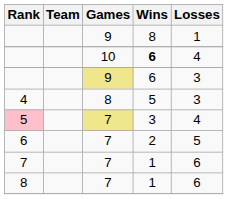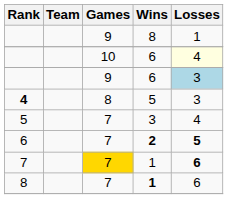(152, 57) bold -> (152, 57) normal
(197, 57) no background -> (197, 57) lightyellow background
(108, 78) khaki background -> (108, 78) no background
(197, 78) no background -> (197, 78) lightblue background
(24, 99) normal -> (24, 99) bold
(24, 120) pink background -> (24, 120) no background
(108, 120) khaki background -> (108, 120) no background
(152, 141) normal -> (152, 141) bold
(197, 141) normal -> (197, 141) bold
(108, 162) no background -> (108, 162) gold background
(197, 162) normal -> (197, 162) bold
(152, 183) normal -> (152, 183) bold
